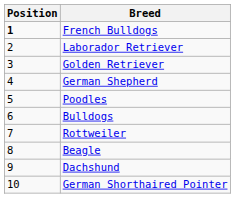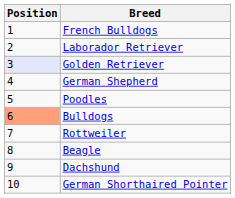(10, 30) bold -> (10, 30) normal
(10, 64) no background -> (10, 64) lavender background
(10, 116) no background -> (10, 116) lightsalmon background
